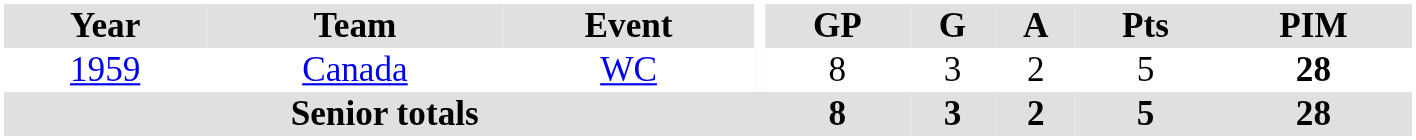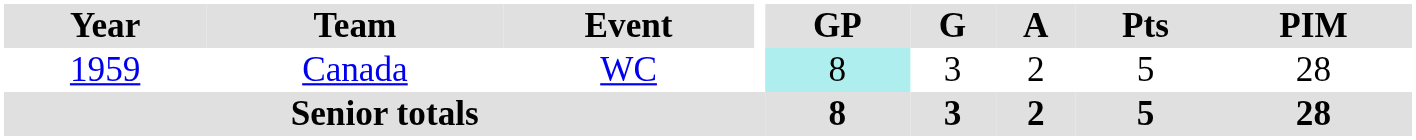(837, 69) no background -> (837, 69) paleturquoise background
(1313, 69) bold -> (1313, 69) normal
